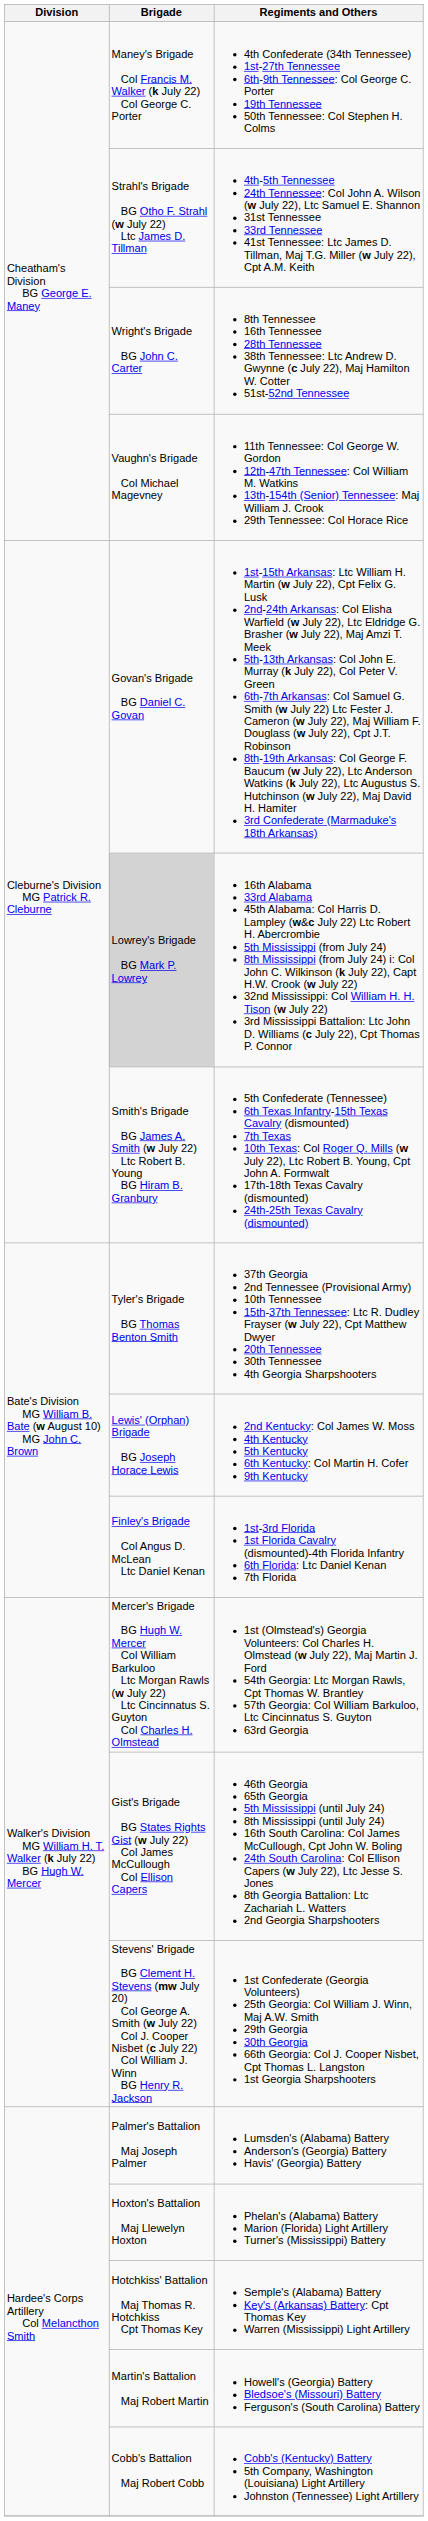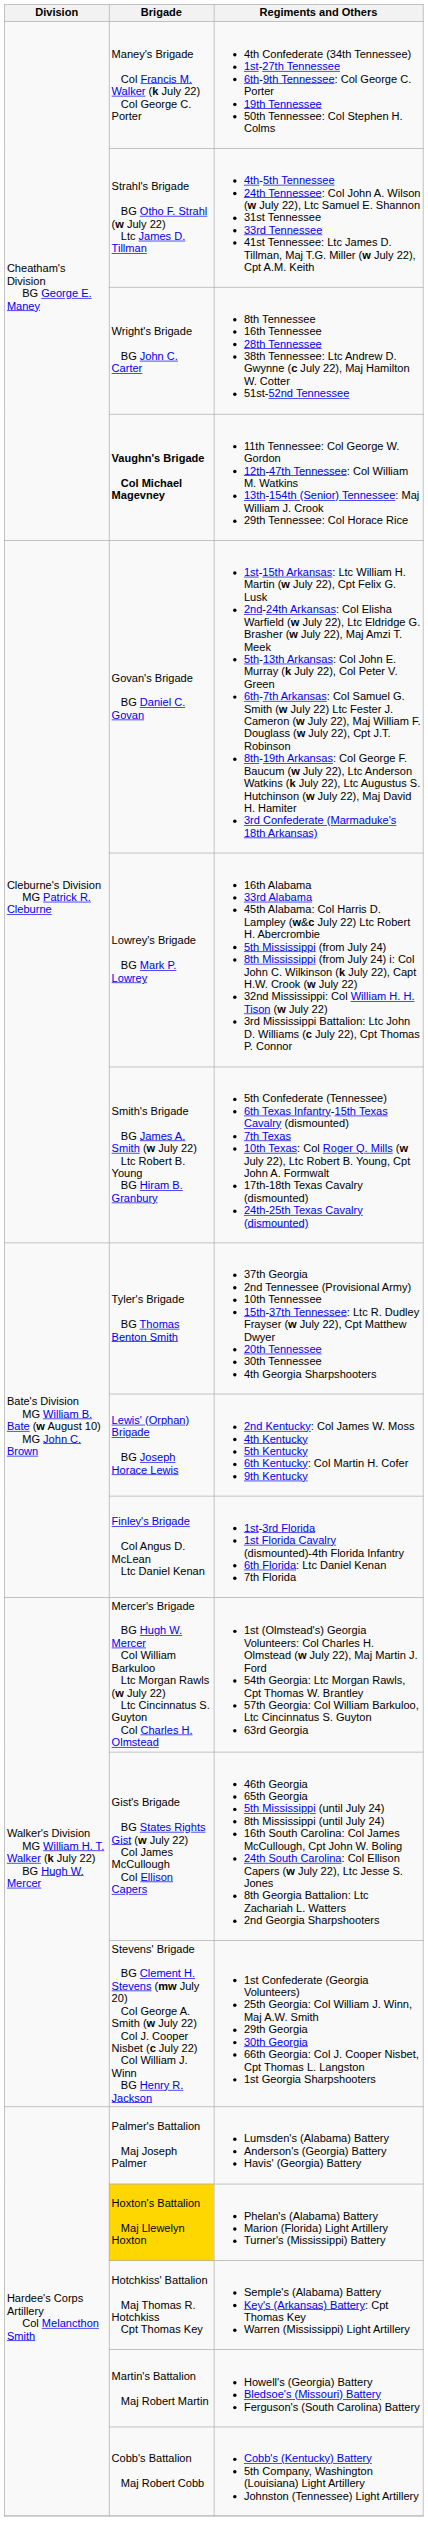(155, 477) normal -> (158, 477) bold
(154, 960) lightgrey background -> (154, 960) no background
(156, 2222) no background -> (156, 2222) gold background
